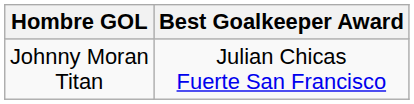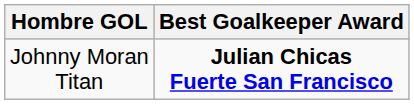(281, 68) normal -> (281, 68) bold
